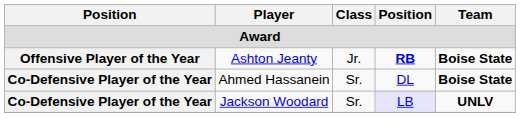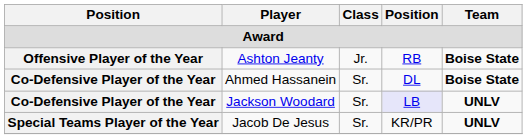(405, 58) bold -> (412, 58) normal
+ row: (281, 123)
